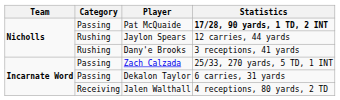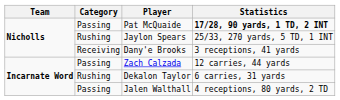(242, 38) 12 carries, 44 yards -> (264, 38) 25/33, 270 yards, 5 TD, 1 INT
(94, 50) Rushing -> (99, 50) Receiving
(264, 63) 25/33, 270 yards, 5 TD, 1 INT -> (242, 63) 12 carries, 44 yards
(94, 76) Passing -> (94, 76) Rushing
(99, 89) Receiving -> (94, 89) Passing
